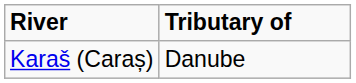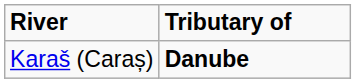(205, 59) normal -> (207, 59) bold
